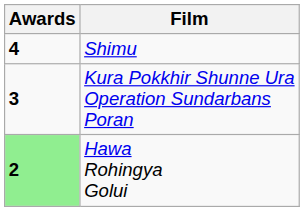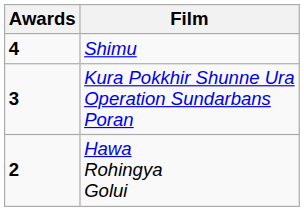(14, 170) lightgreen background -> (14, 170) no background
